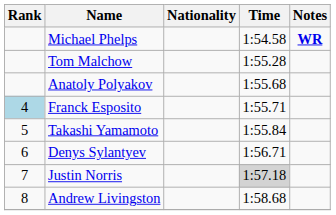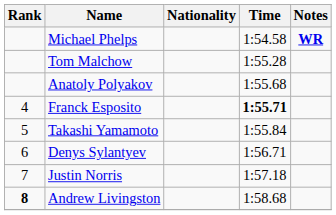(25, 107) lightblue background -> (25, 107) no background
(264, 107) normal -> (265, 107) bold
(264, 175) lightgrey background -> (265, 175) no background
(25, 198) normal -> (25, 198) bold
